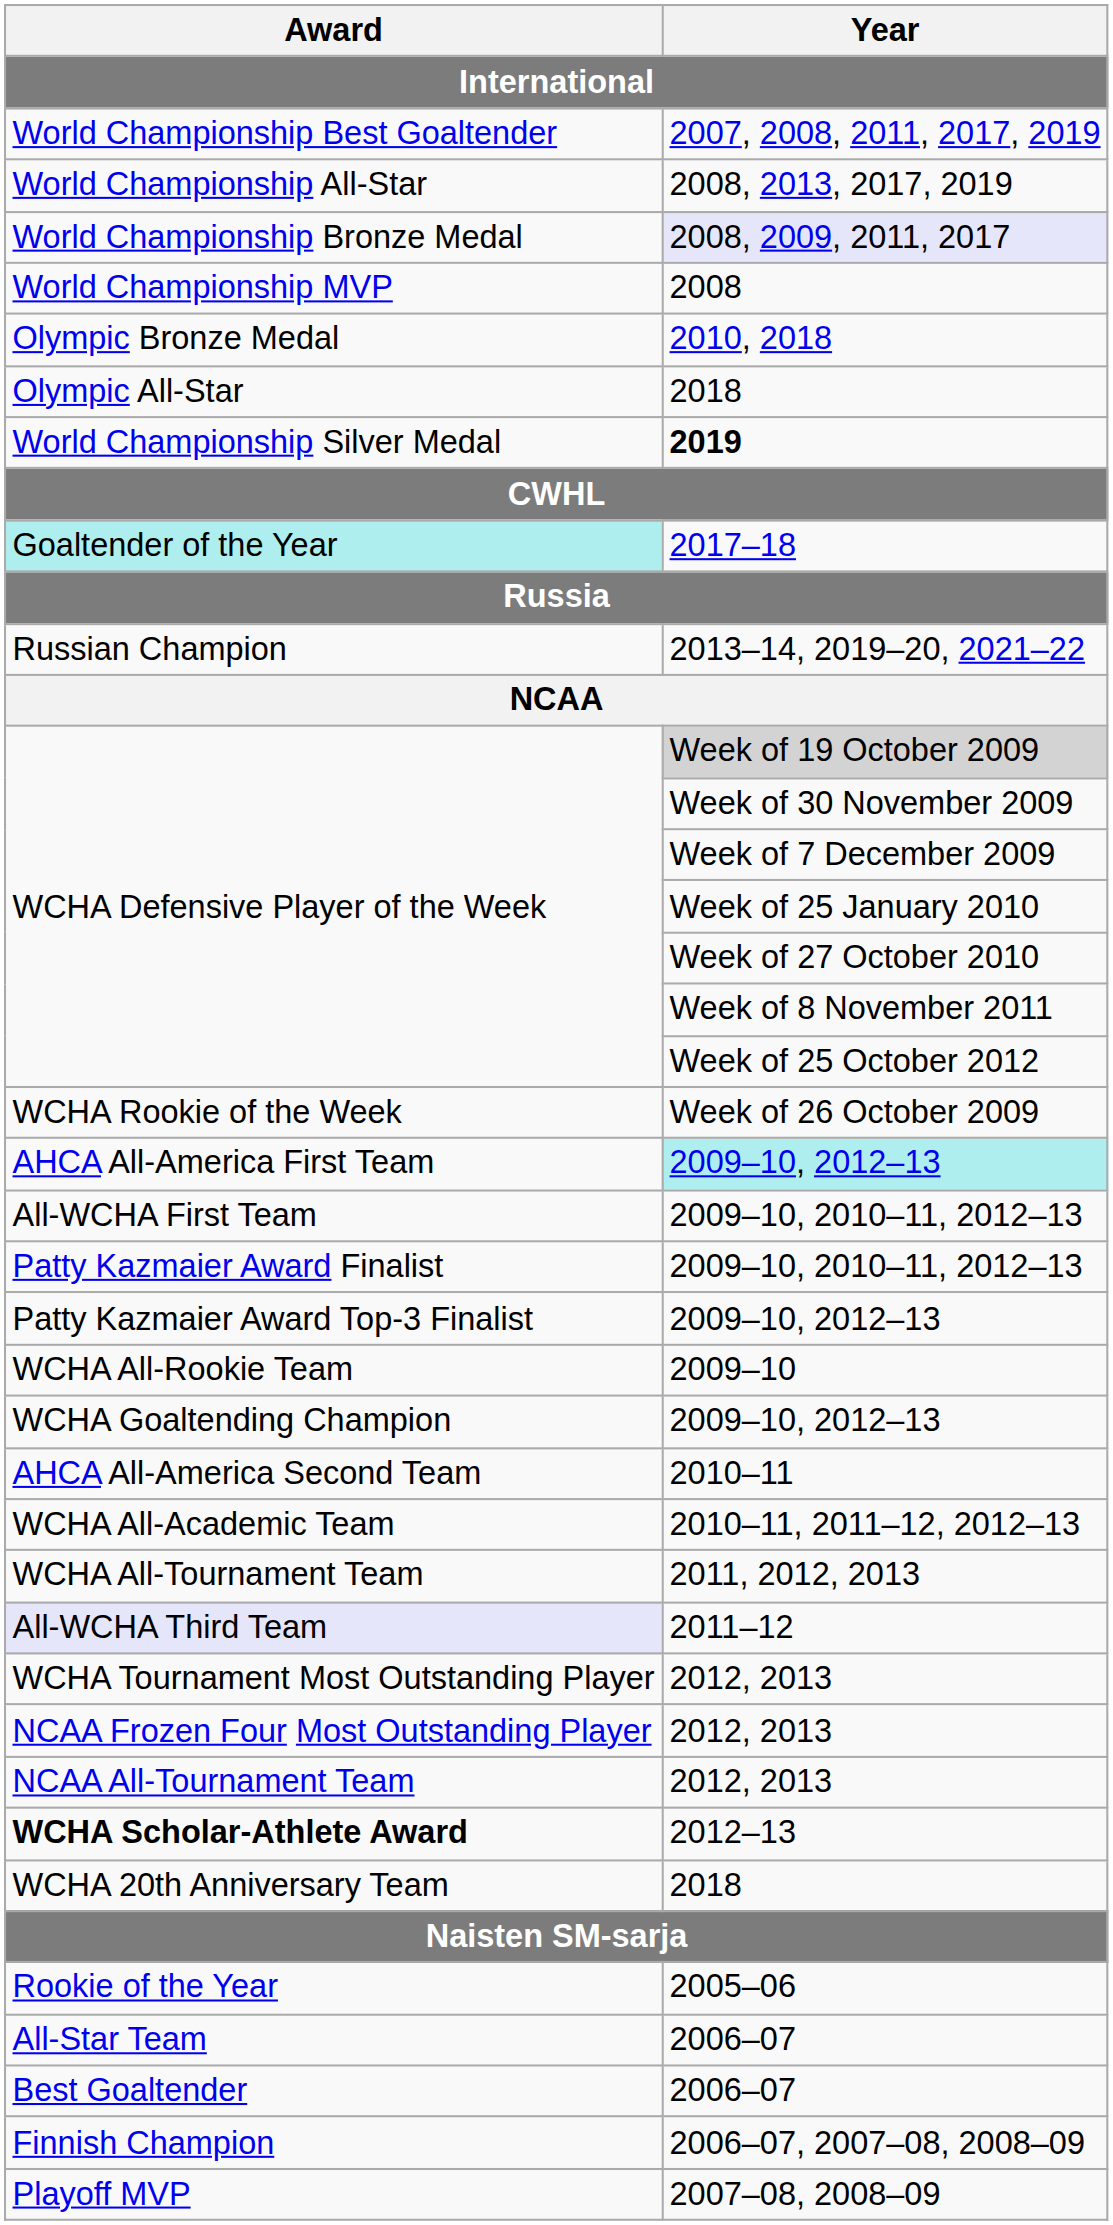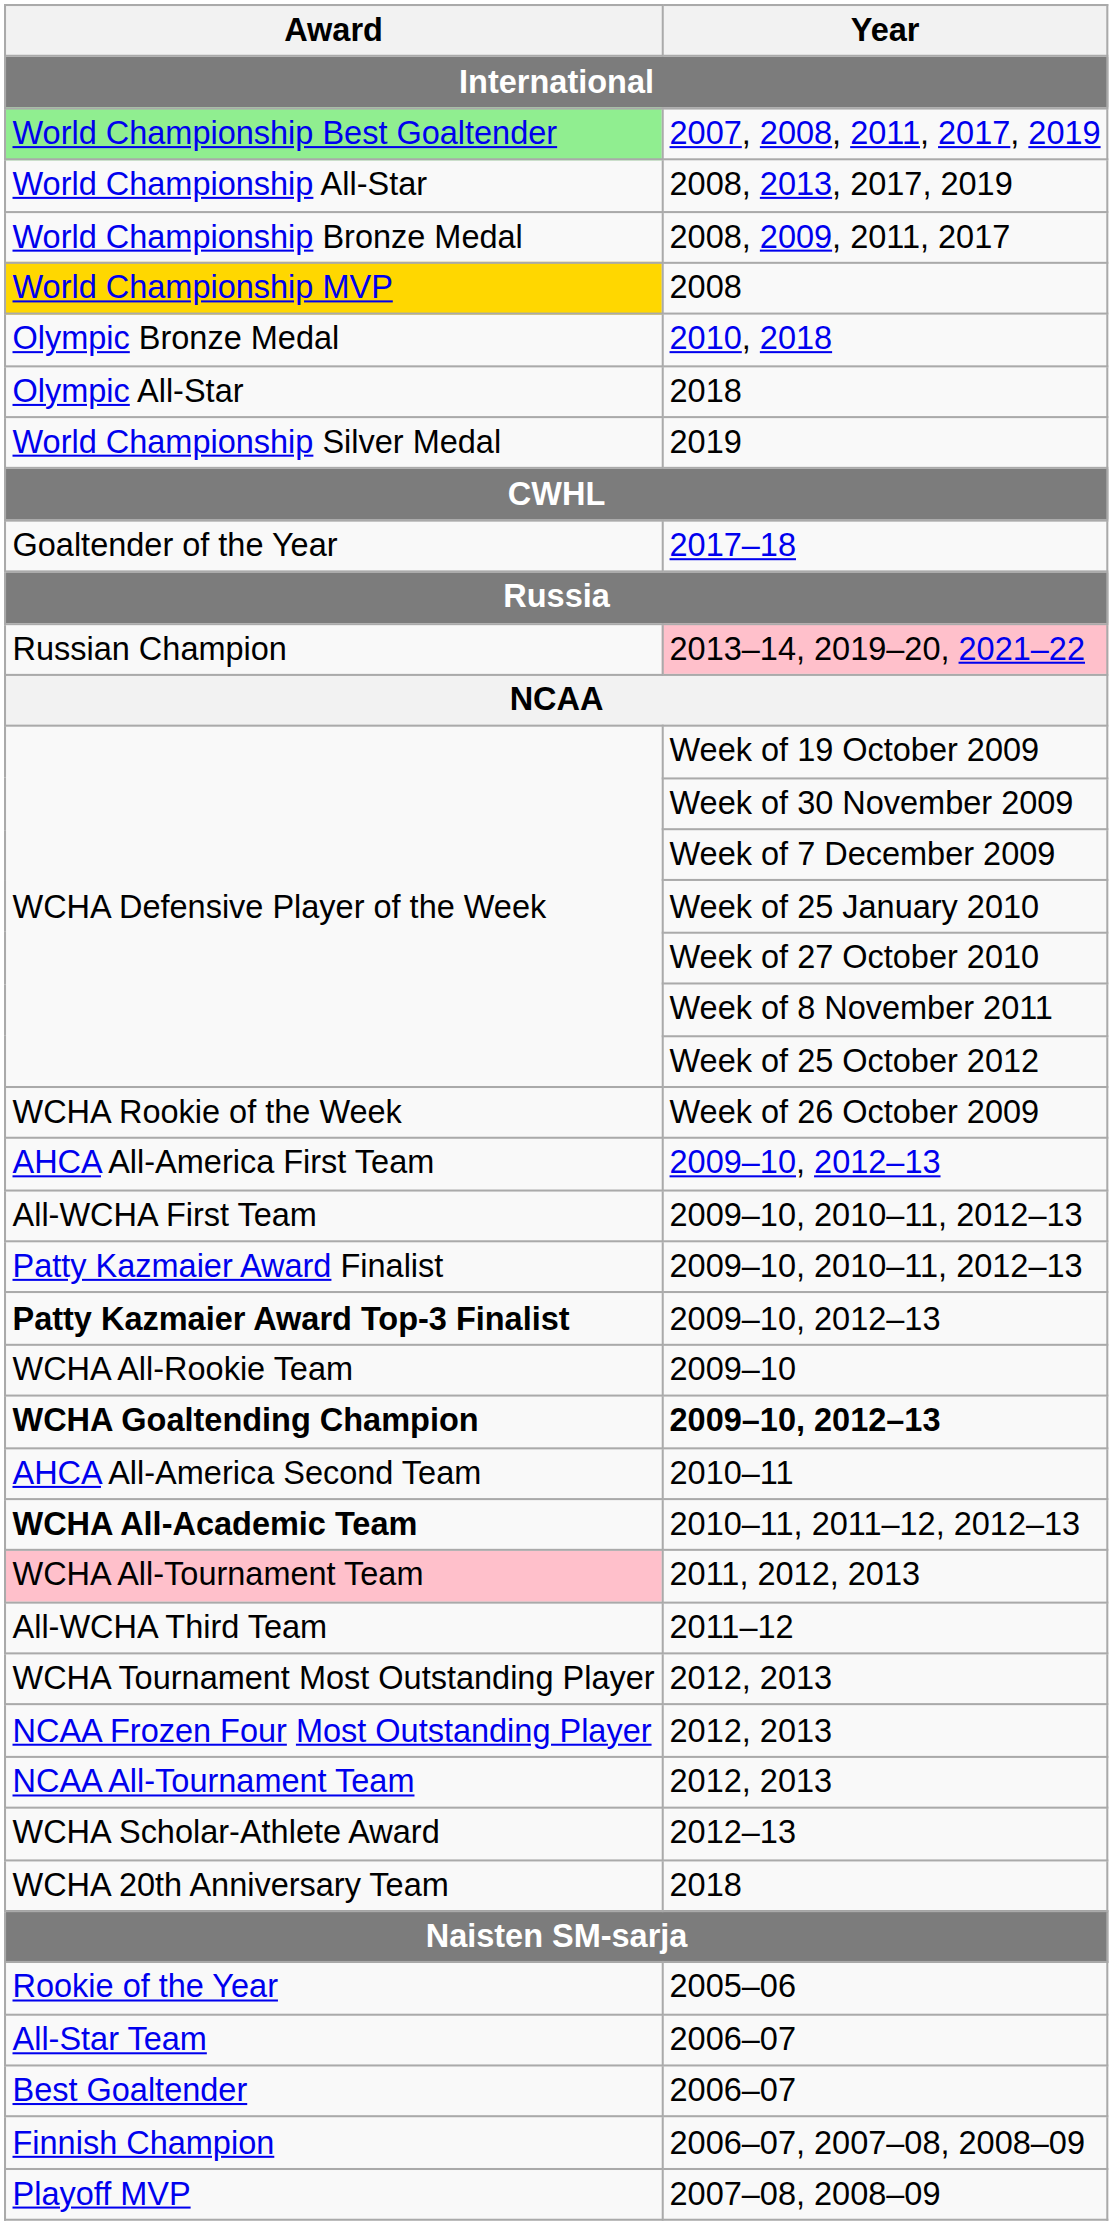(285, 133) no background -> (285, 133) lightgreen background
(840, 236) lavender background -> (840, 236) no background
(203, 287) no background -> (203, 287) gold background
(706, 442) bold -> (706, 442) normal
(175, 545) paleturquoise background -> (175, 545) no background
(877, 648) no background -> (877, 648) pink background
(854, 751) lightgrey background -> (854, 751) no background
(805, 1163) paleturquoise background -> (805, 1163) no background
(273, 1318) normal -> (291, 1318) bold
(232, 1421) normal -> (246, 1421) bold
(805, 1421) normal -> (805, 1421) bold
(204, 1524) normal -> (215, 1524) bold
(218, 1575) no background -> (218, 1575) pink background
(170, 1627) lavender background -> (170, 1627) no background
(240, 1833) bold -> (226, 1833) normal
